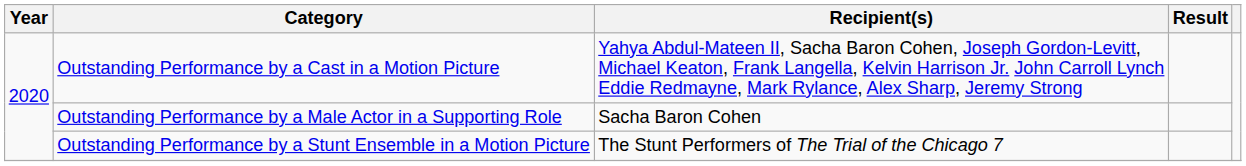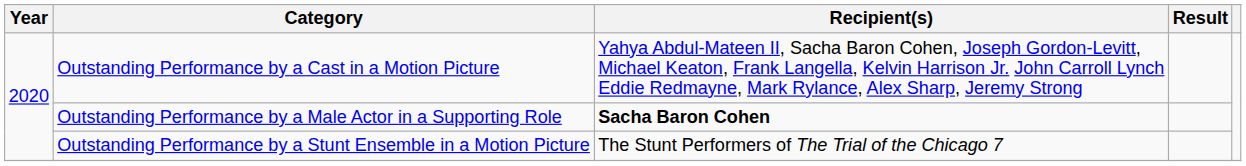(680, 116) normal -> (684, 116) bold
